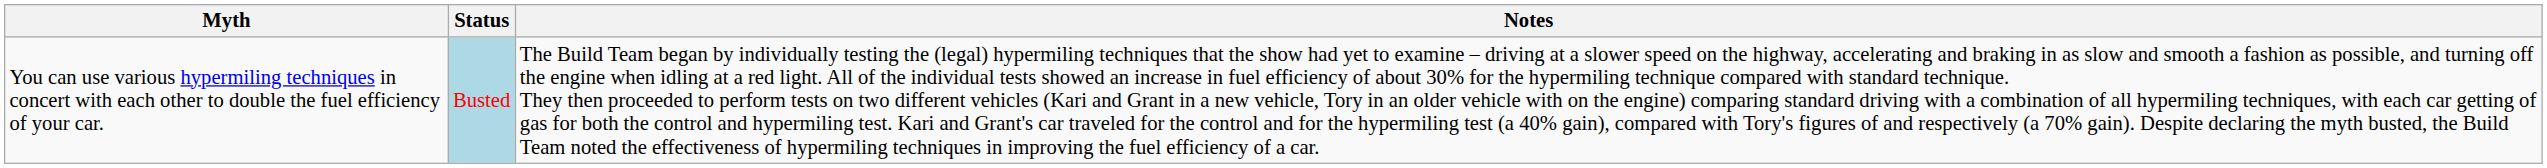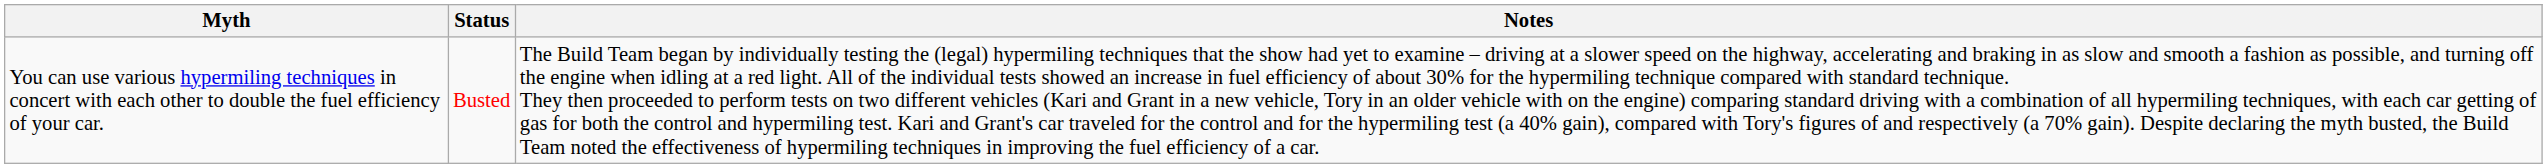(482, 100) lightblue background -> (482, 100) no background
